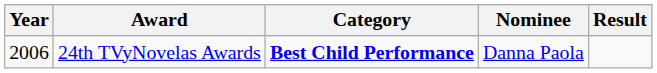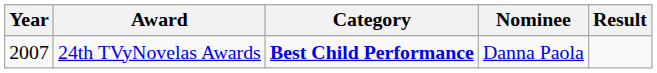(29, 51) 2006 -> (29, 51) 2007
